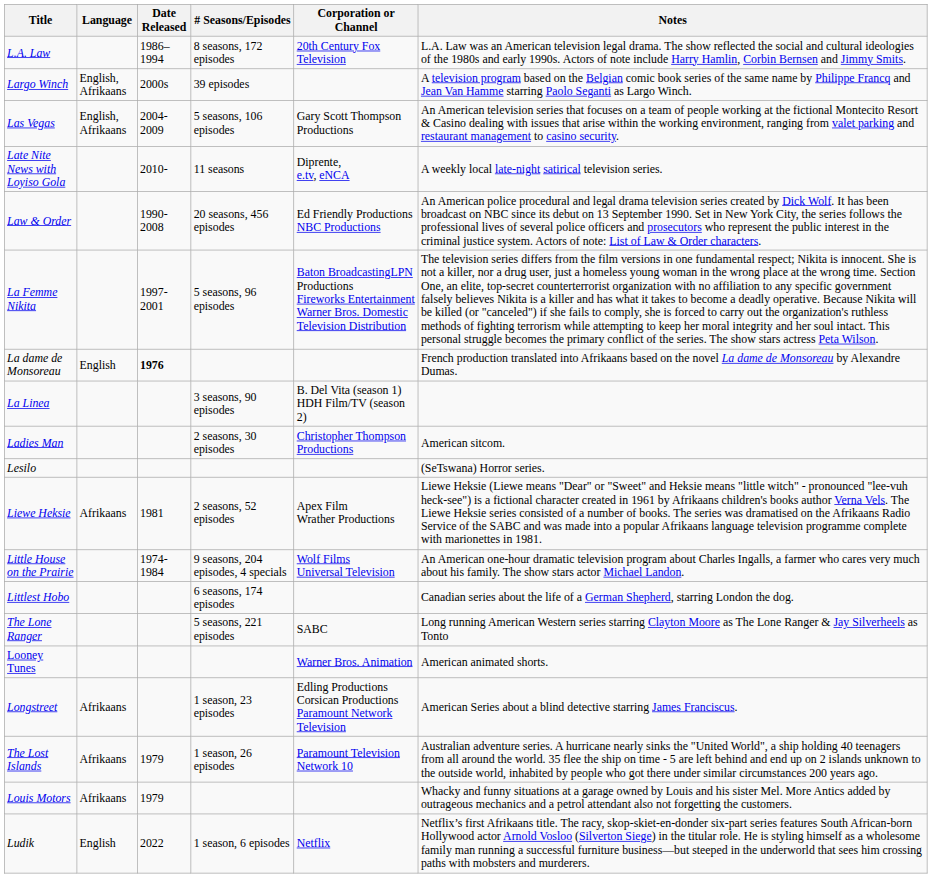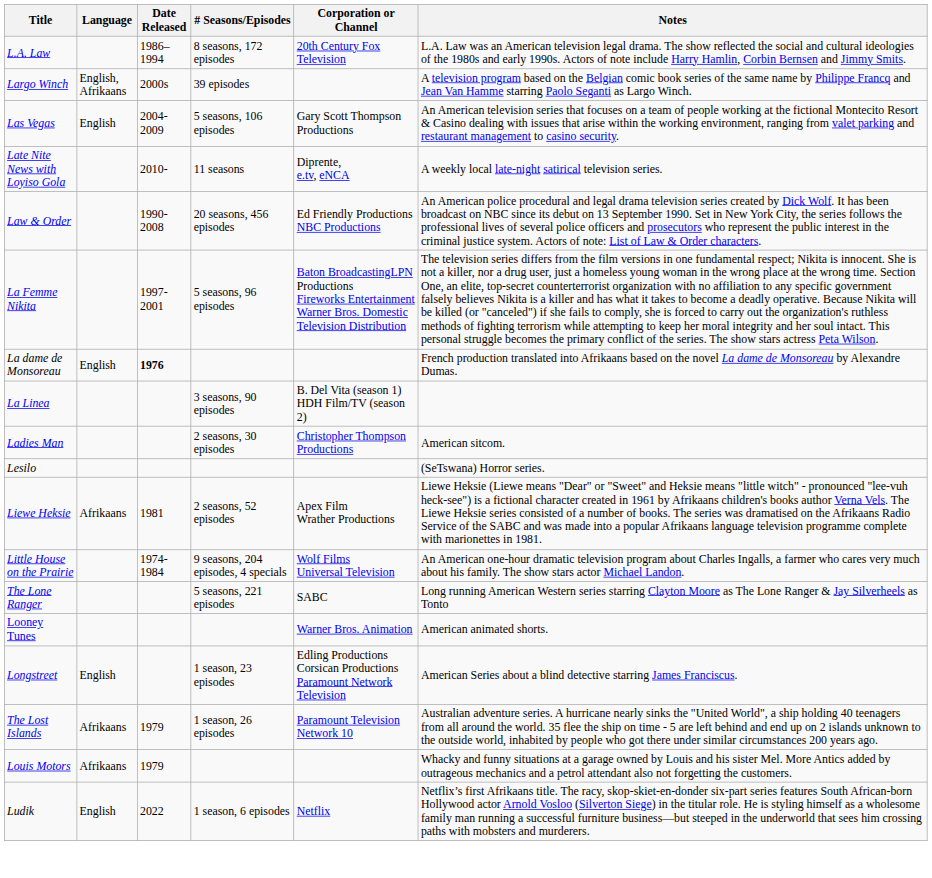(103, 123) English, Afrikaans -> (98, 123) English
- row: (38, 597)
(103, 707) Afrikaans -> (98, 675) English
